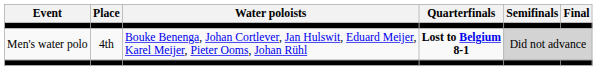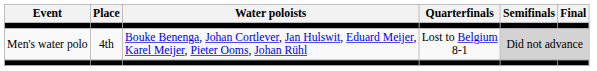(461, 44) bold -> (460, 44) normal
